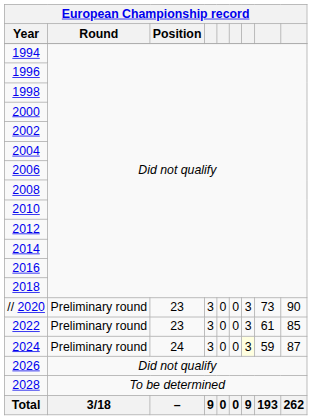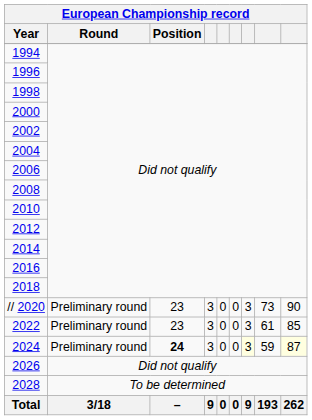(177, 346) normal -> (177, 346) bold
(294, 346) no background -> (294, 346) lightyellow background
